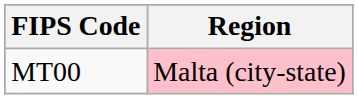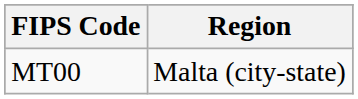(250, 70) pink background -> (250, 70) no background
